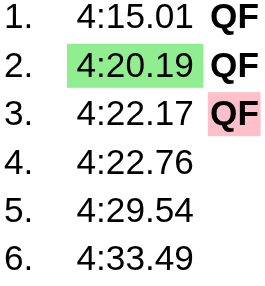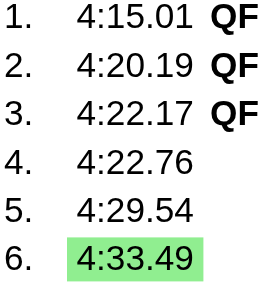(135, 65) lightgreen background -> (135, 65) no background
(234, 113) pink background -> (234, 113) no background
(135, 258) no background -> (135, 258) lightgreen background
